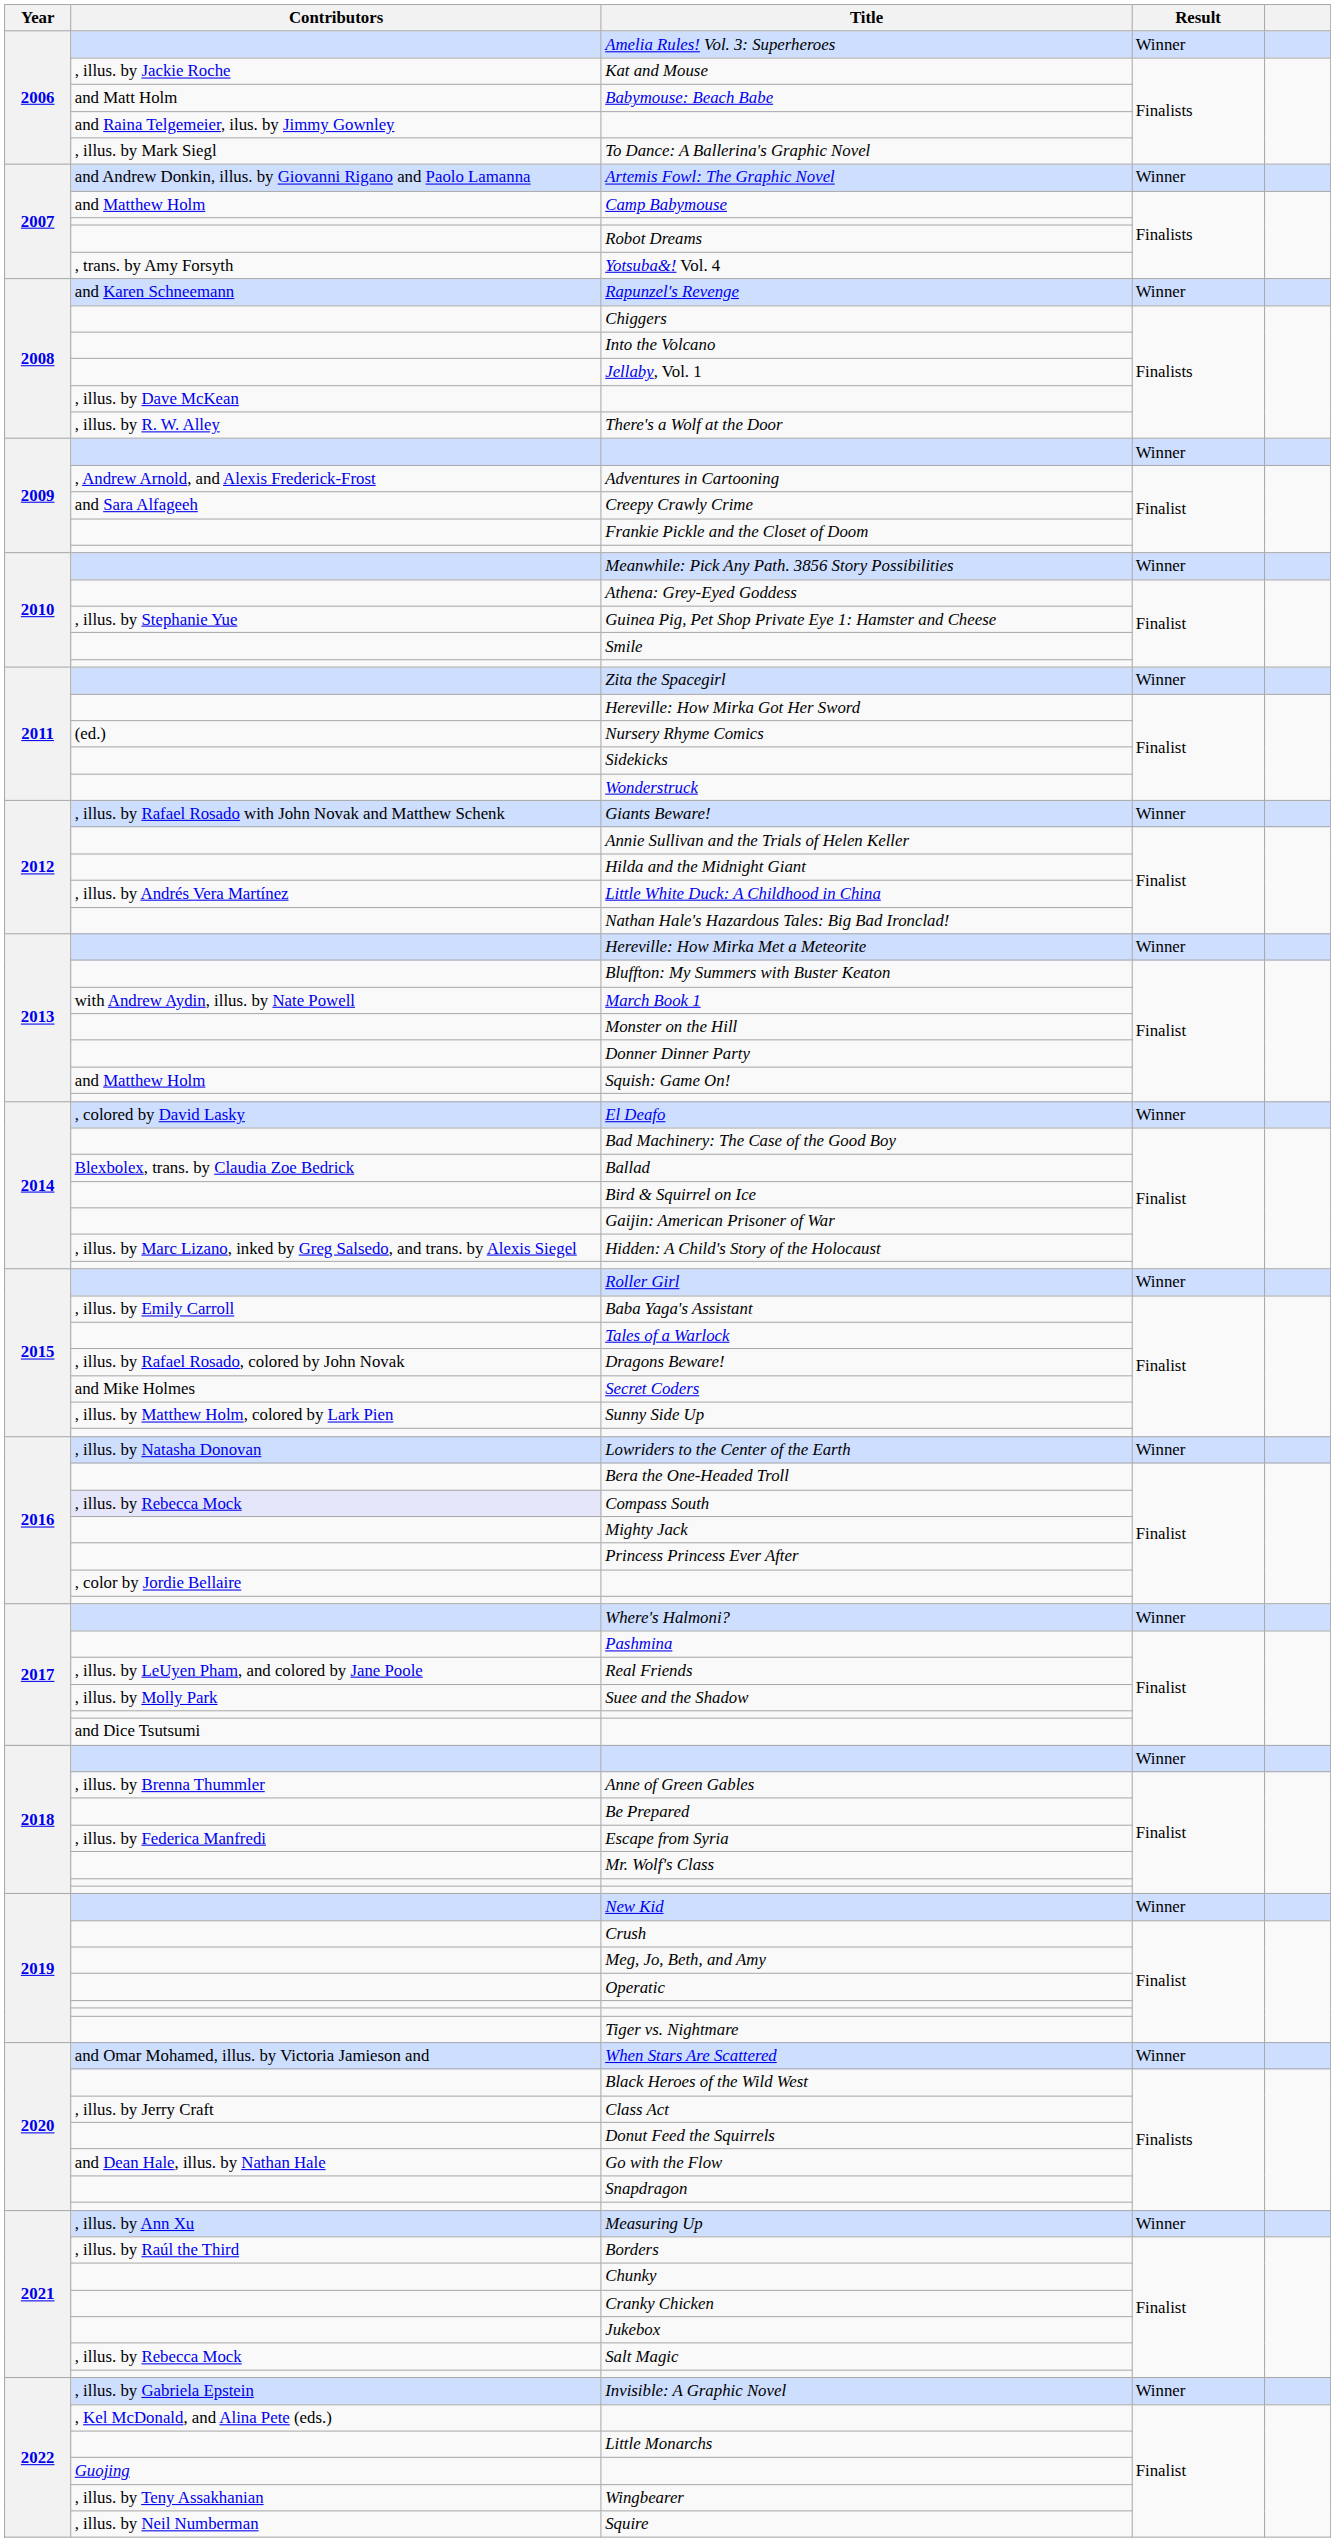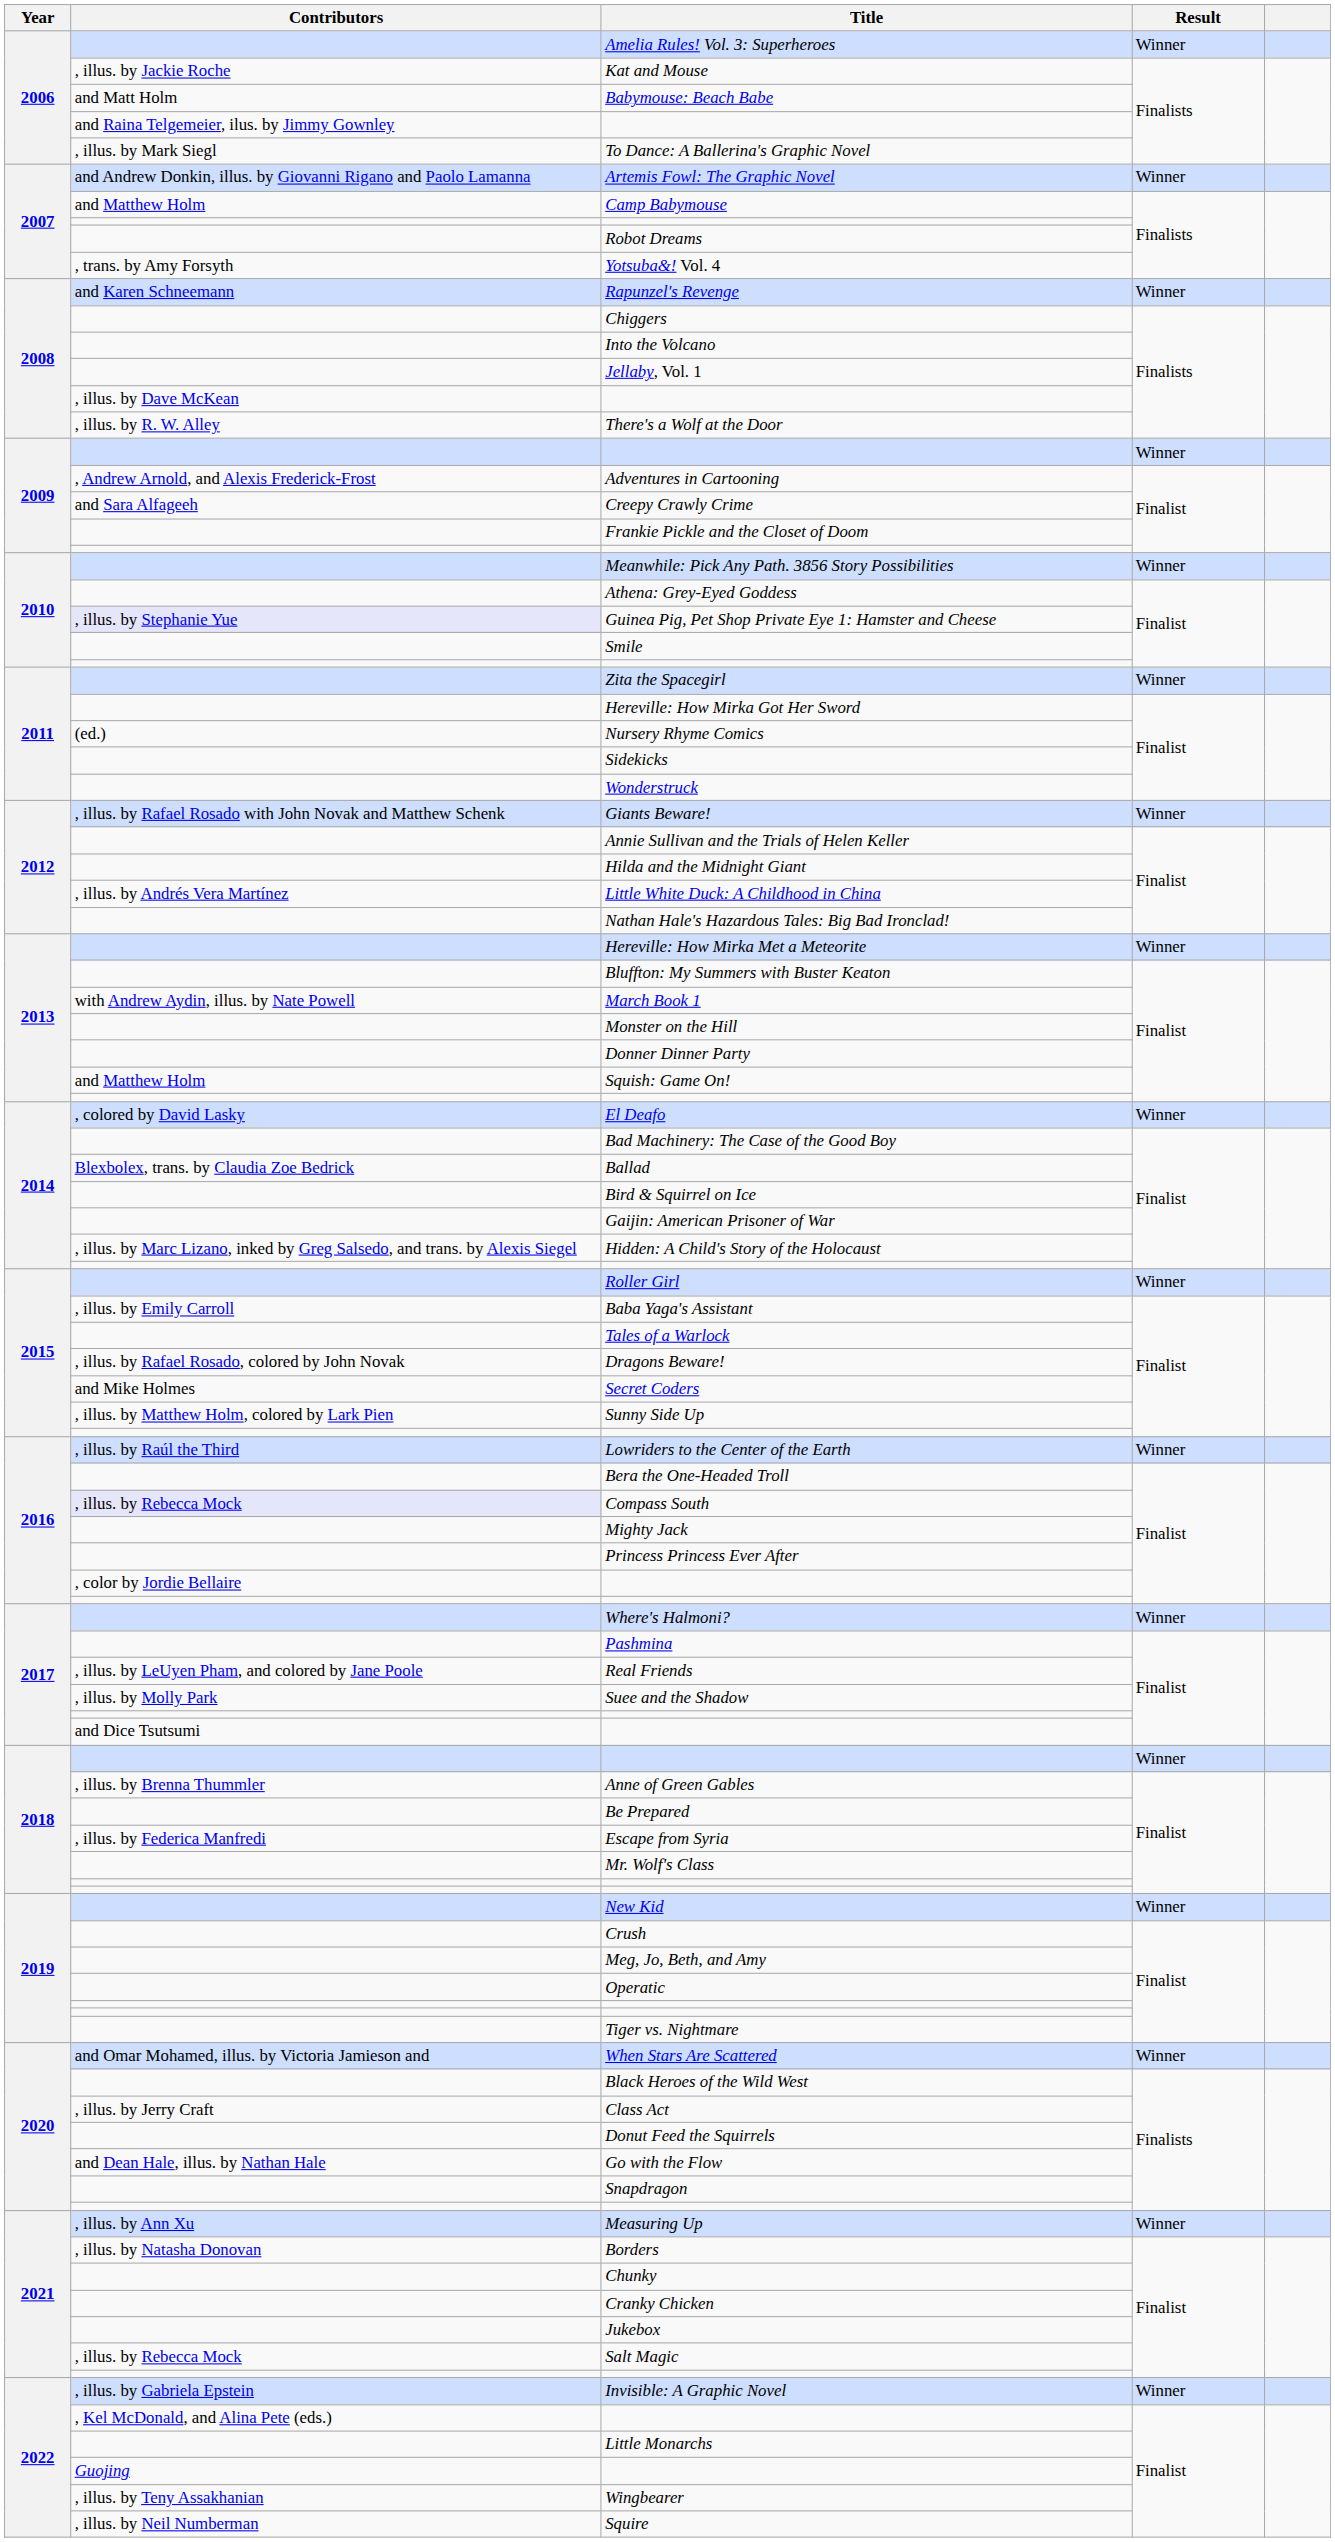(156, 619) no background -> (156, 619) lavender background
(168, 1449) , illus. by Natasha Donovan -> (157, 1449) , illus. by Raúl the Third
(157, 2249) , illus. by Raúl the Third -> (168, 2249) , illus. by Natasha Donovan
